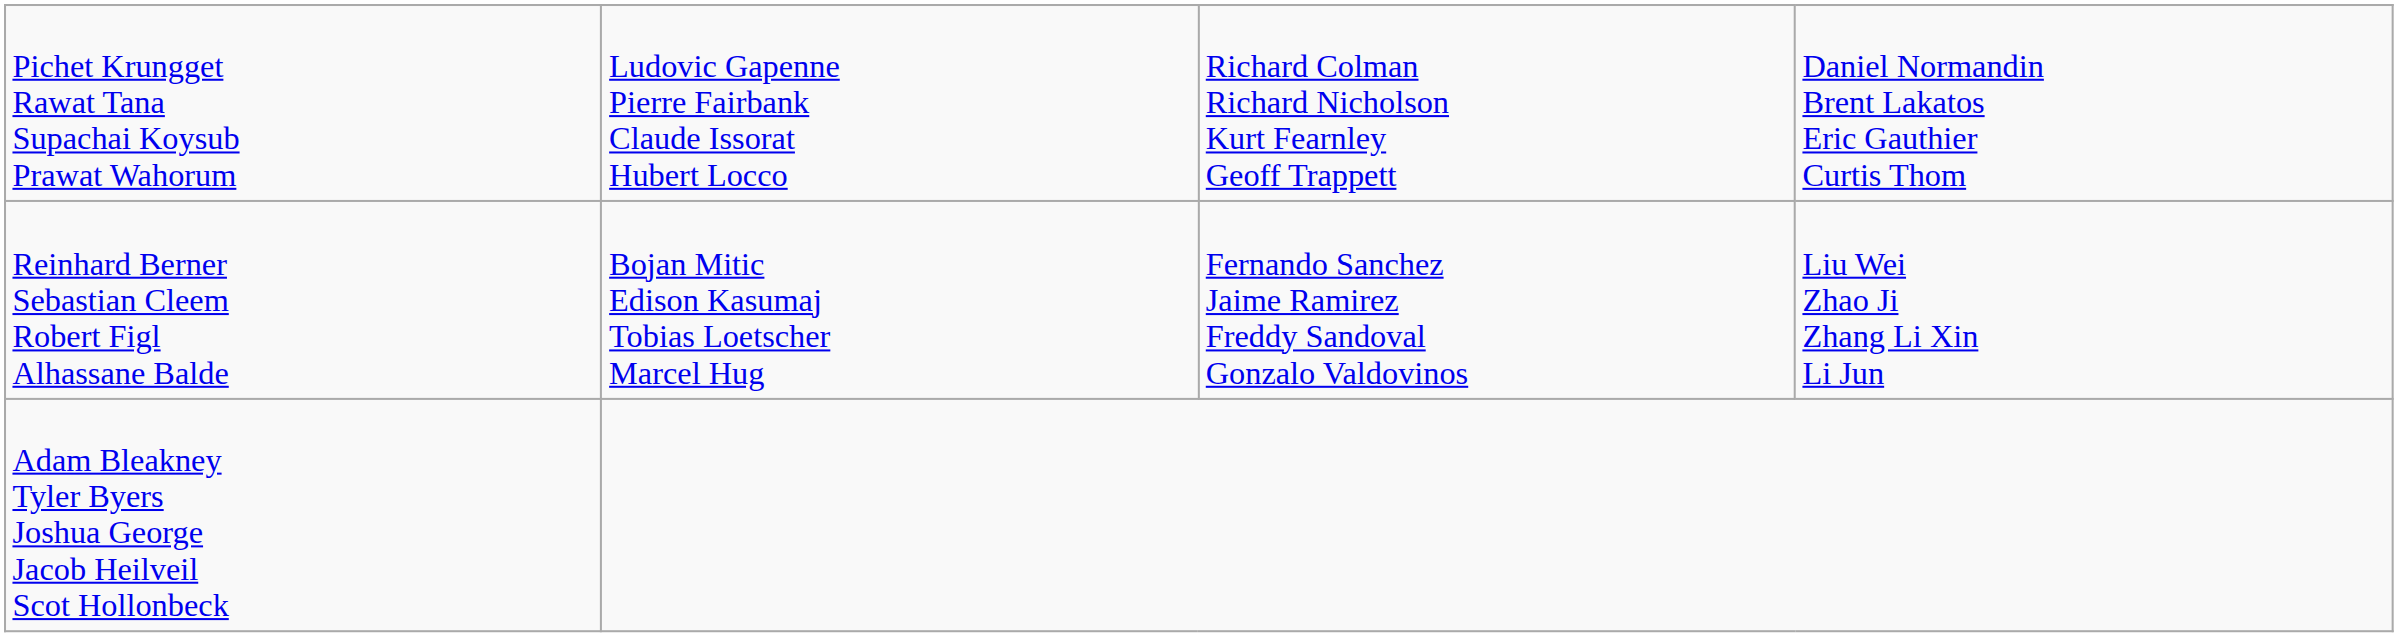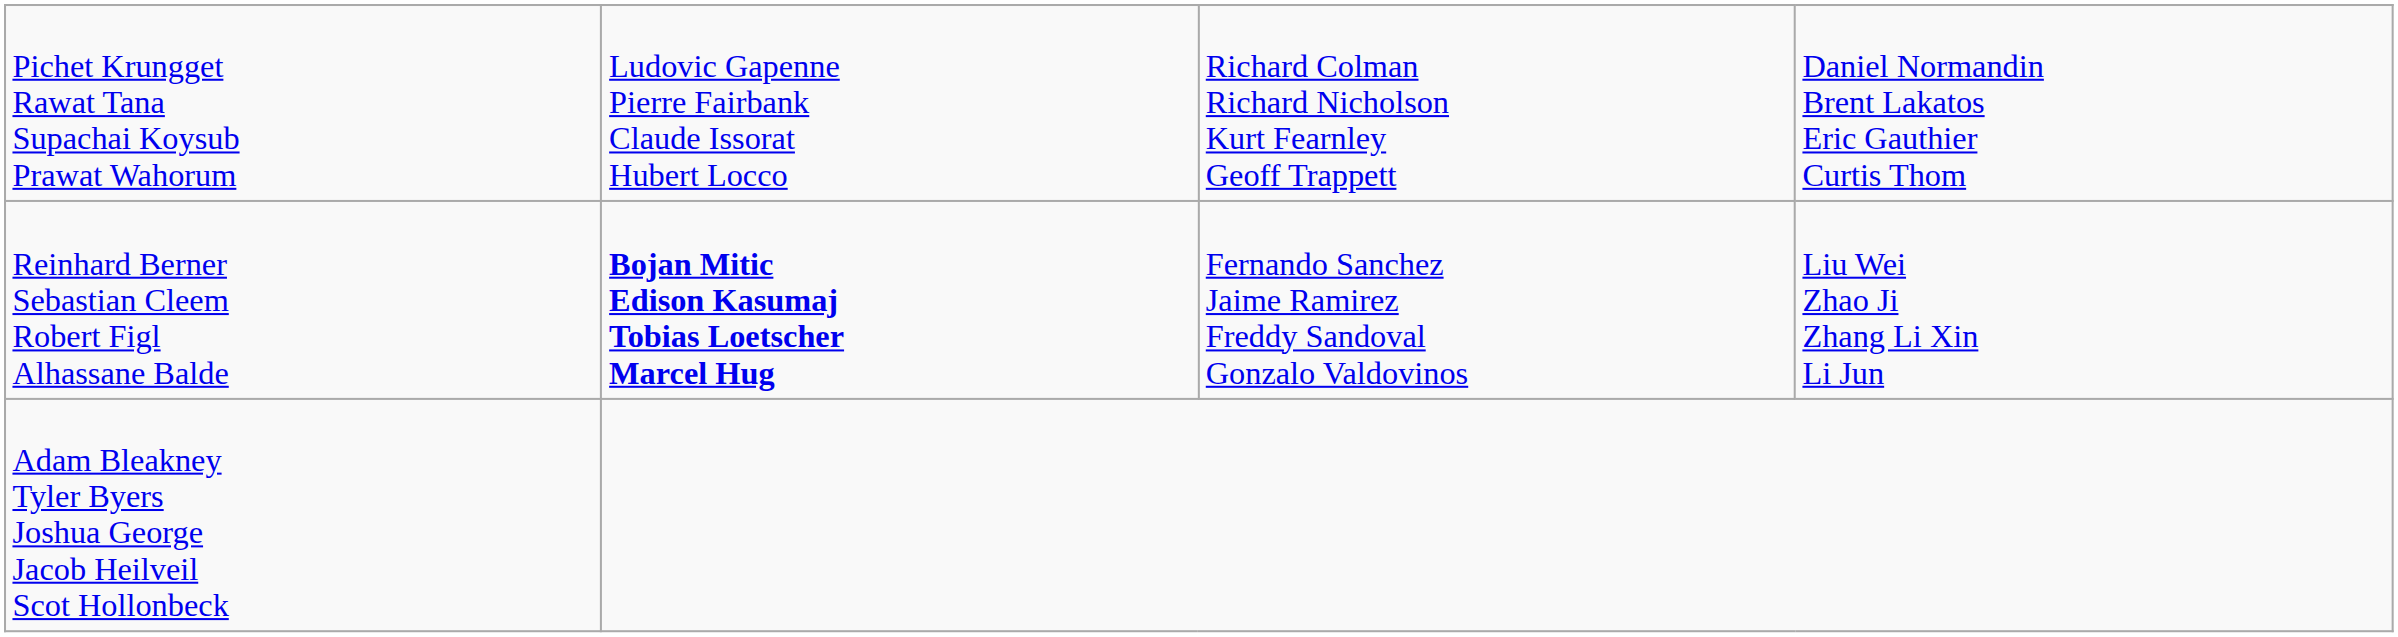(720, 317) normal -> (727, 317) bold
